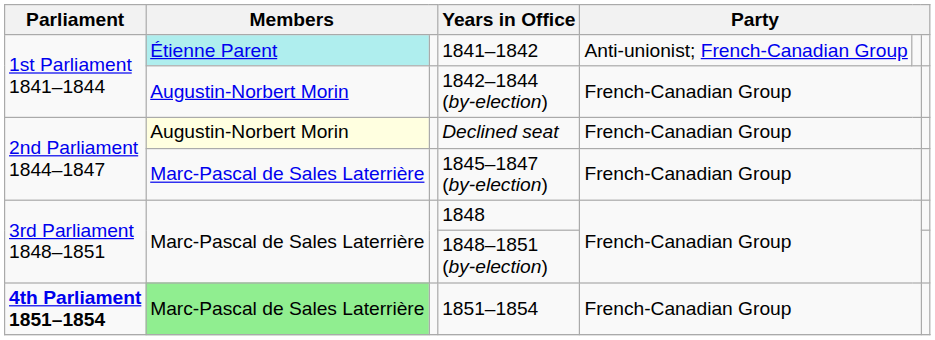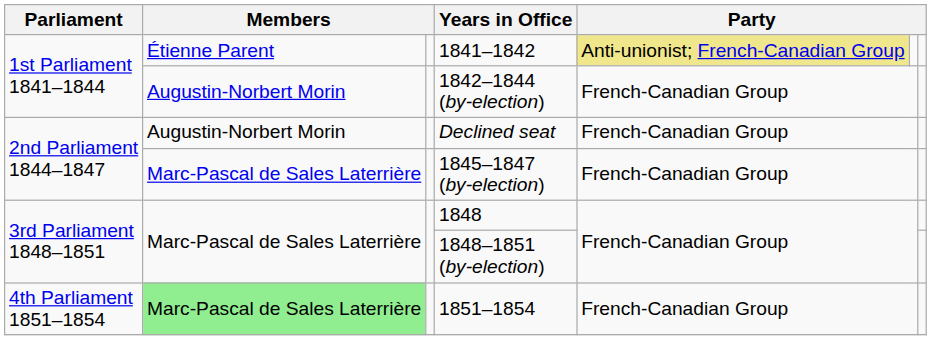(214, 50) paleturquoise background -> (211, 50) no background
(746, 50) no background -> (743, 50) khaki background
(249, 132) lightyellow background -> (246, 132) no background
(75, 308) bold -> (71, 308) normal
